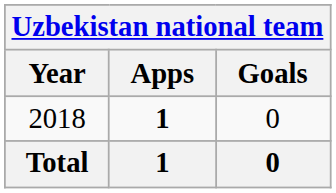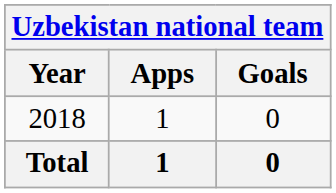(162, 118) bold -> (162, 118) normal
